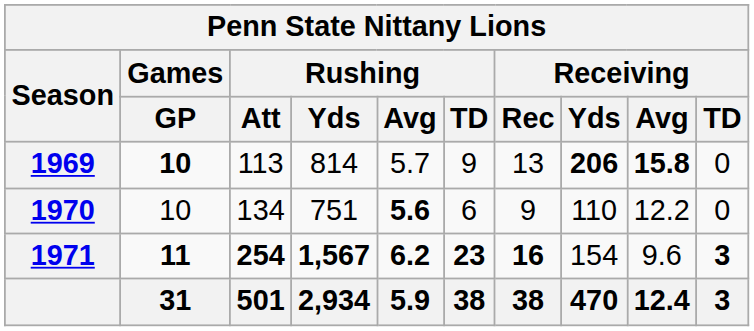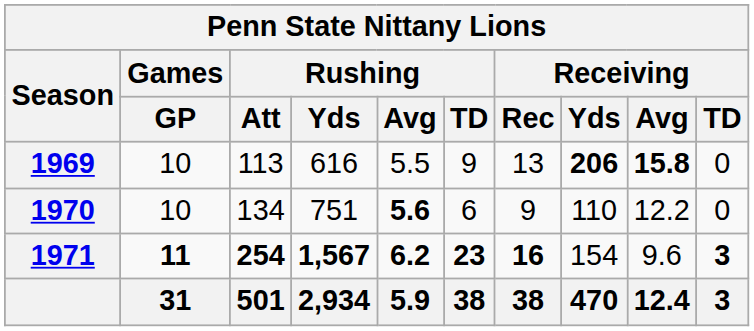(175, 164) bold -> (175, 164) normal
(334, 164) 814 -> (334, 164) 616
(410, 164) 5.7 -> (410, 164) 5.5
